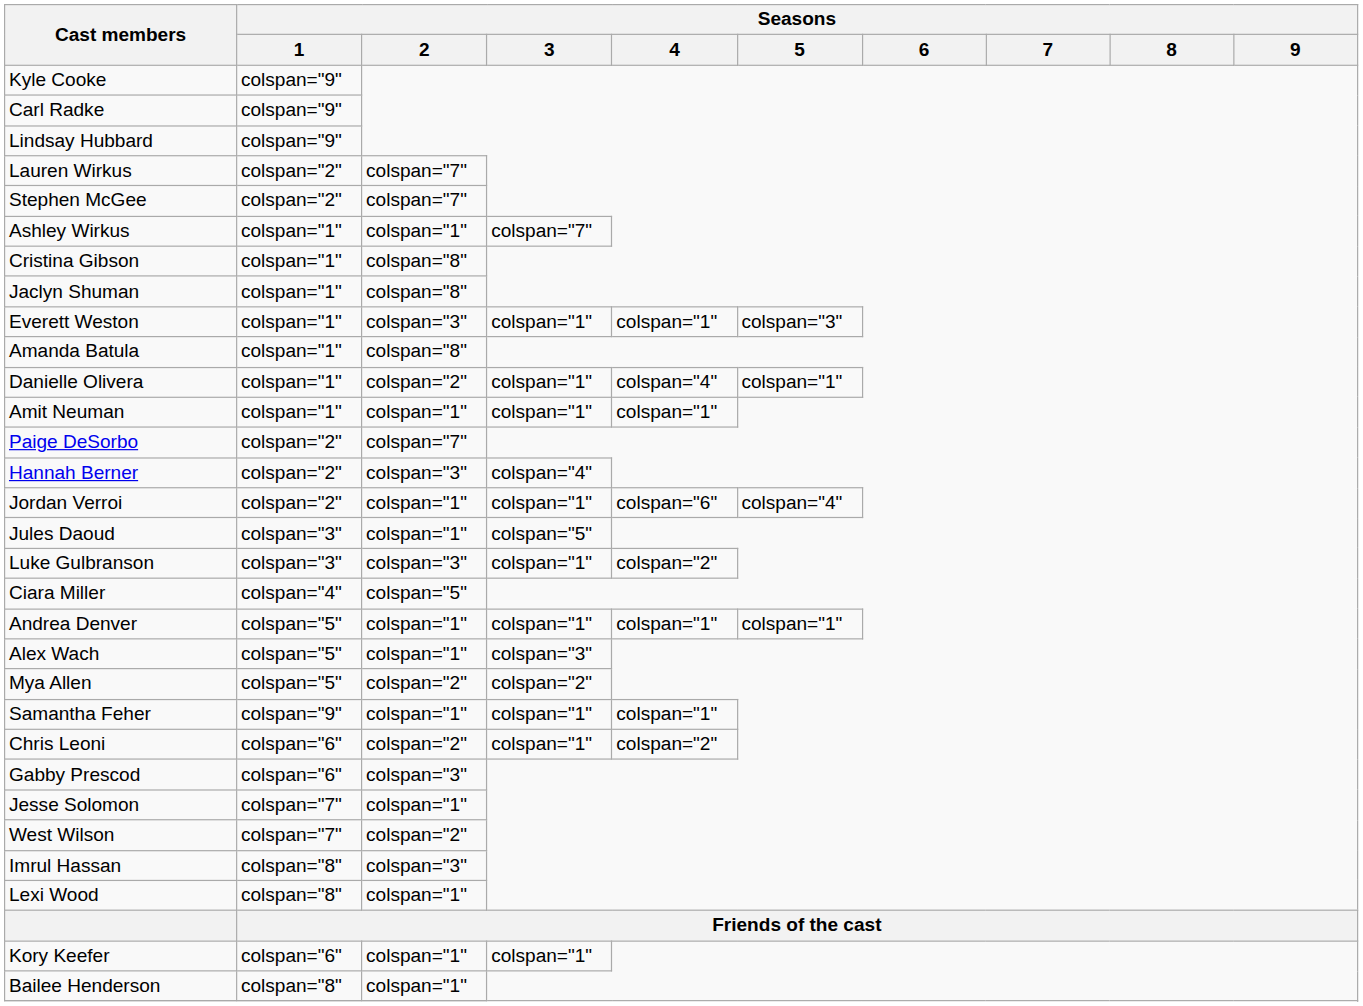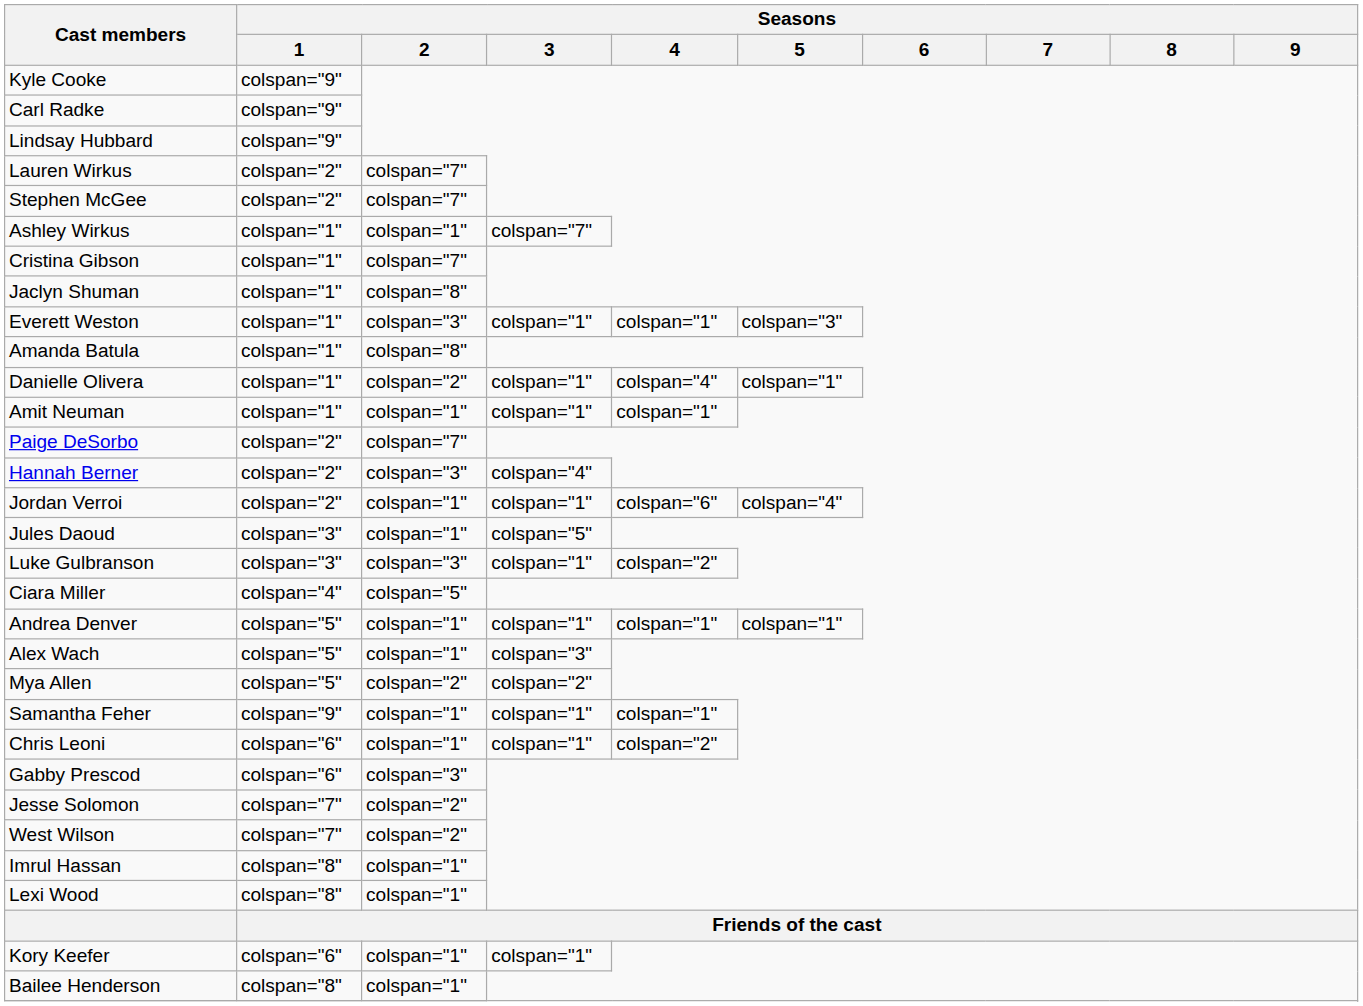(417, 261) colspan="8" -> (417, 261) colspan="7"
(417, 744) colspan="2" -> (417, 744) colspan="1"
(417, 804) colspan="1" -> (417, 804) colspan="2"
(417, 865) colspan="3" -> (417, 865) colspan="1"
